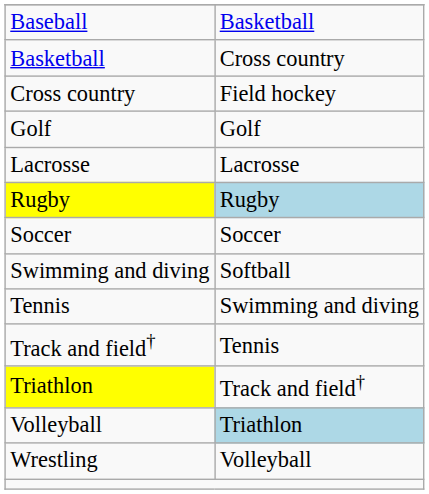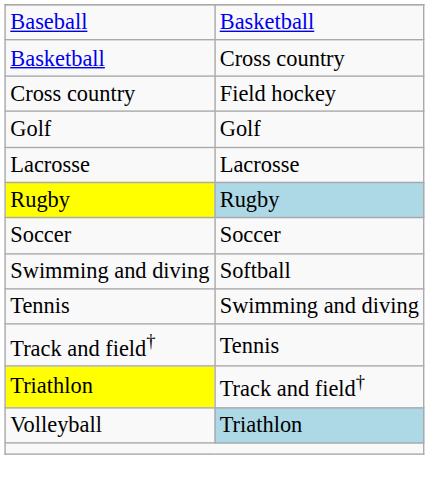- row: (54, 460)
